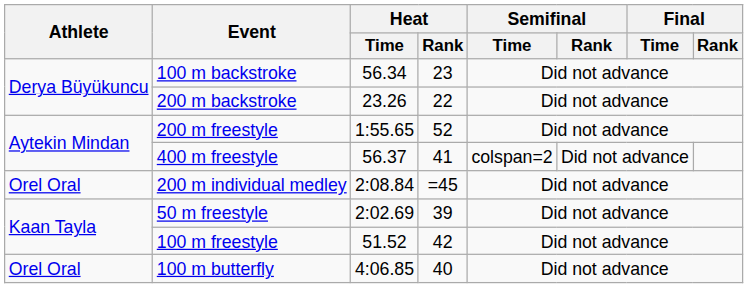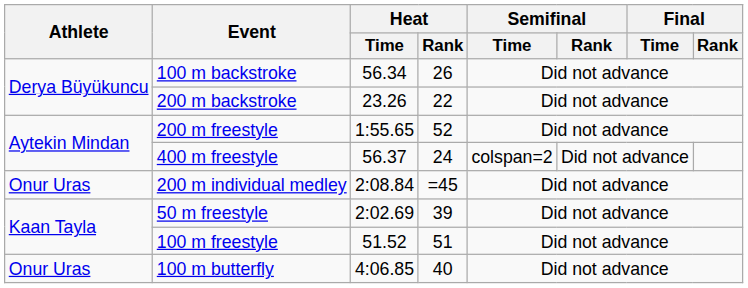(443, 73) 23 -> (443, 73) 26
(443, 157) 41 -> (443, 157) 24
(45, 185) Orel Oral -> (50, 185) Onur Uras
(443, 241) 42 -> (443, 241) 51
(45, 269) Orel Oral -> (50, 269) Onur Uras
